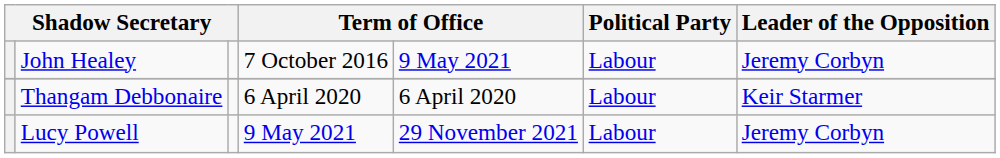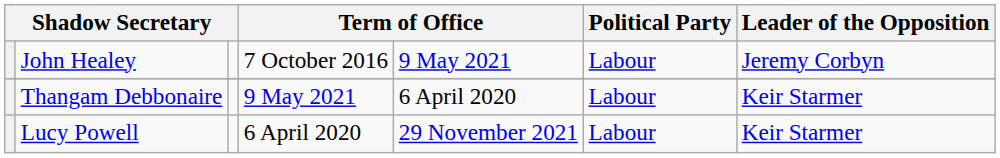(302, 96) 6 April 2020 -> (300, 96) 9 May 2021
(300, 133) 9 May 2021 -> (302, 133) 6 April 2020
(813, 133) Jeremy Corbyn -> (802, 133) Keir Starmer
